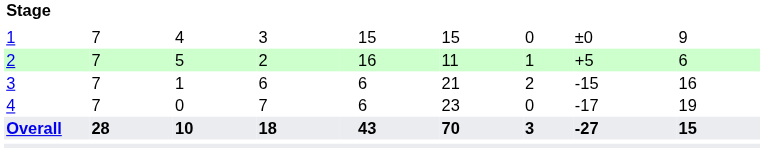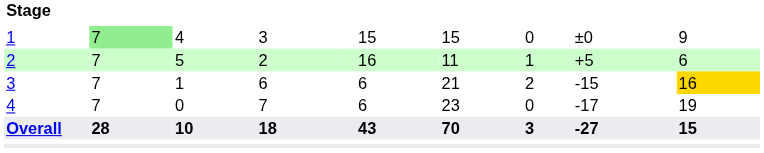(96, 37) no background -> (96, 37) lightgreen background
(688, 83) no background -> (688, 83) gold background
